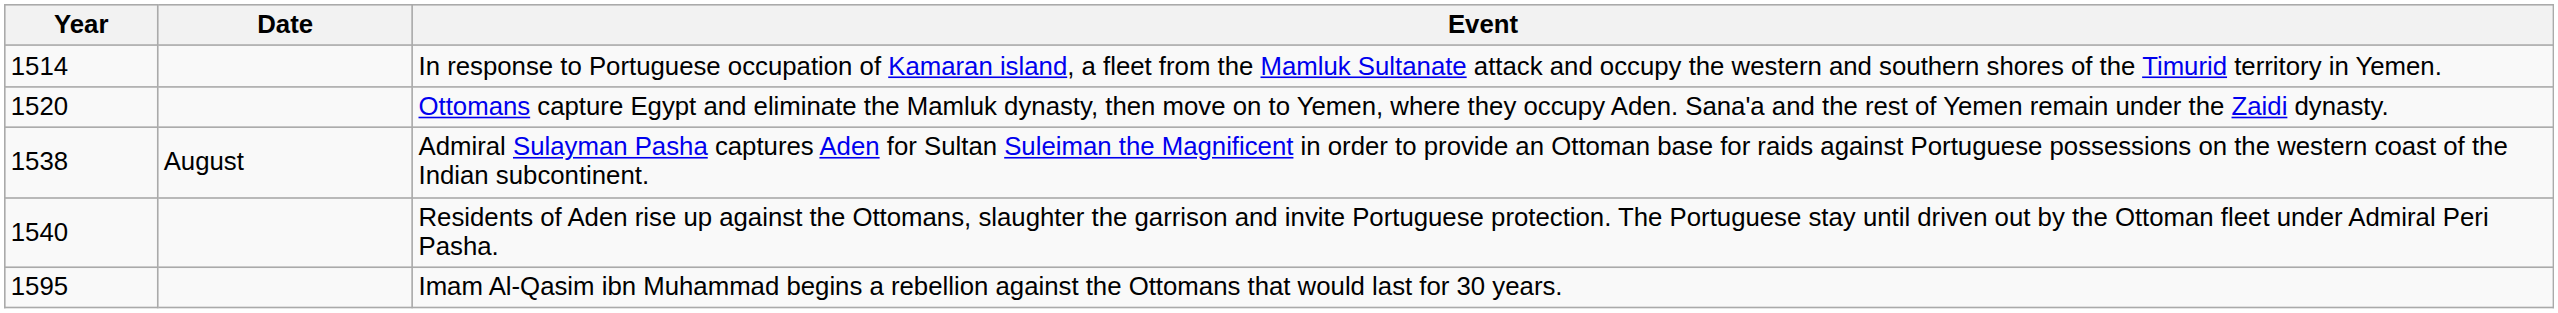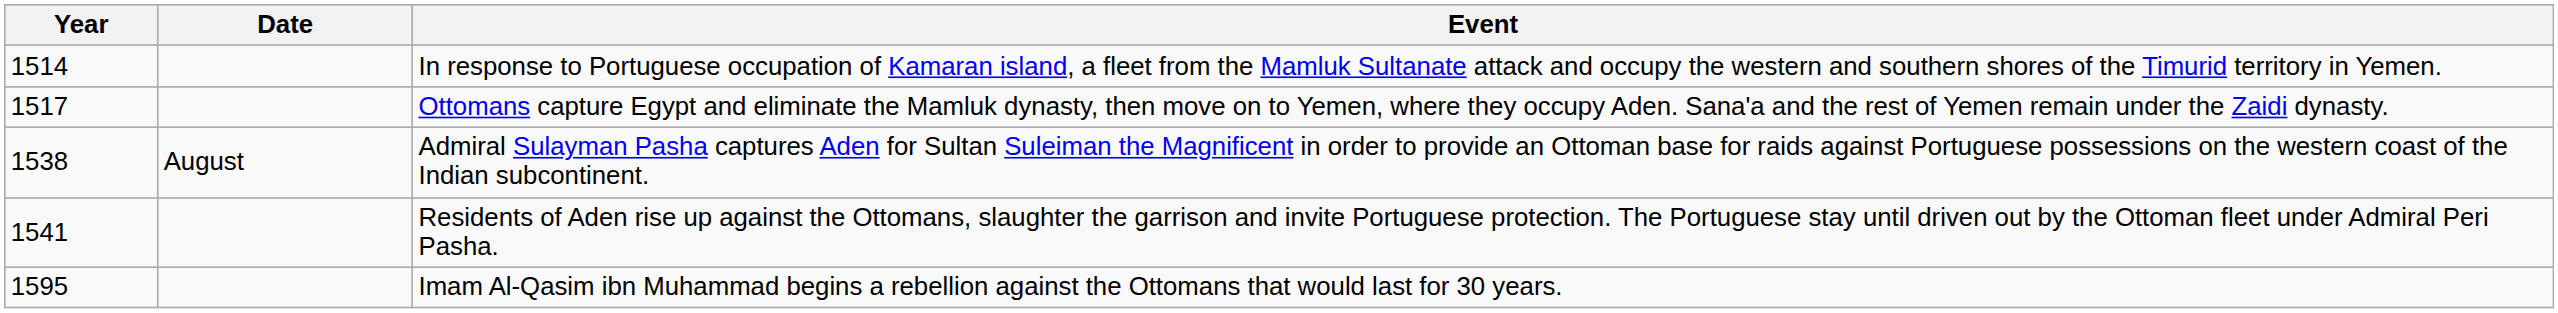(39, 106) 1520 -> (39, 106) 1517
(39, 231) 1540 -> (39, 231) 1541
